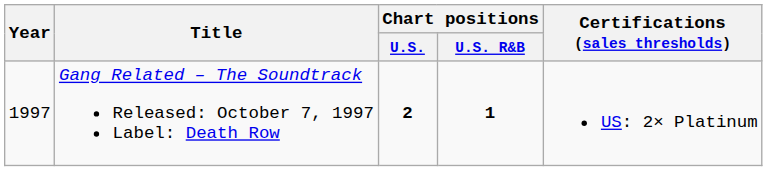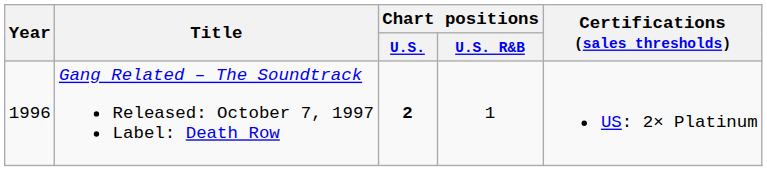(30, 113) 1997 -> (30, 113) 1996
(490, 113) bold -> (490, 113) normal
